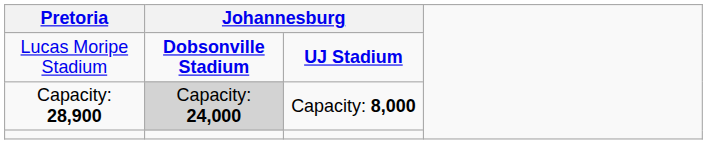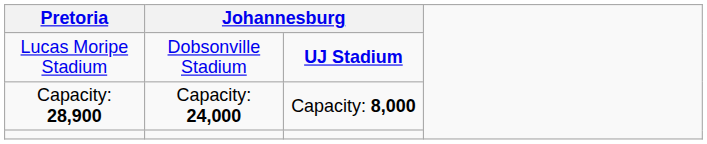(214, 57) bold -> (214, 57) normal
(214, 105) lightgrey background -> (214, 105) no background
